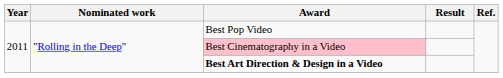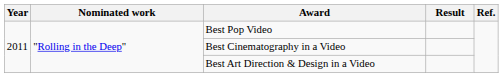(275, 47) pink background -> (275, 47) no background
(294, 64) bold -> (290, 64) normal
